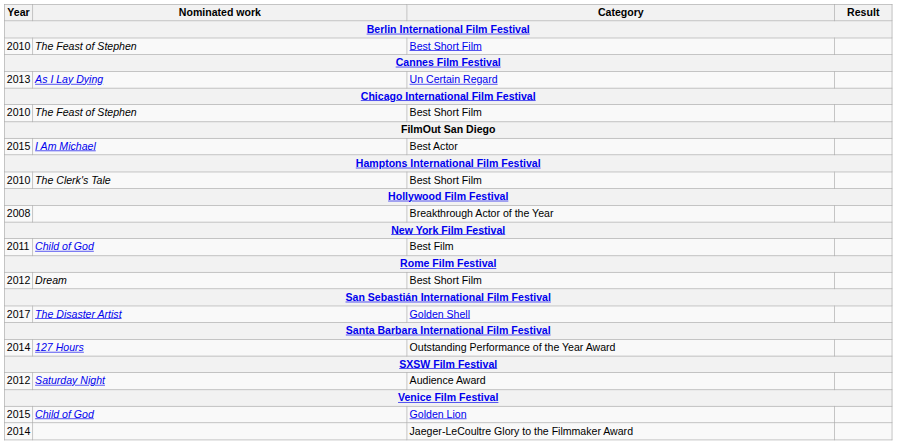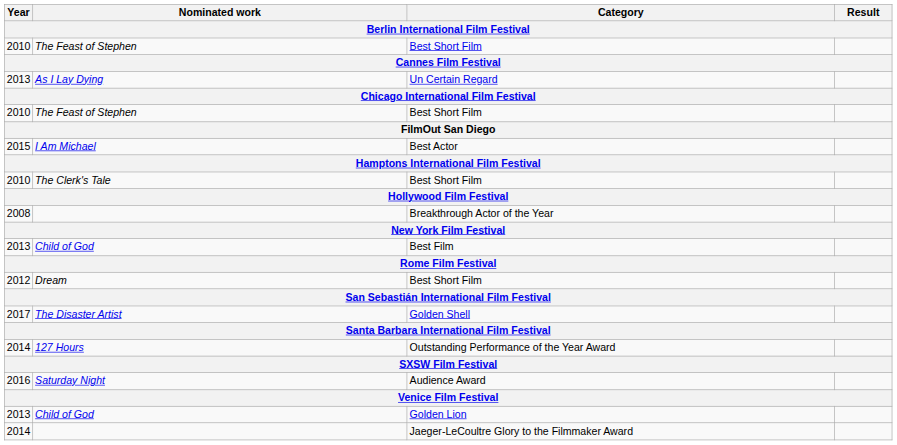(18, 247) 2011 -> (19, 247) 2013
(19, 381) 2012 -> (19, 381) 2016
(19, 414) 2015 -> (19, 414) 2013
